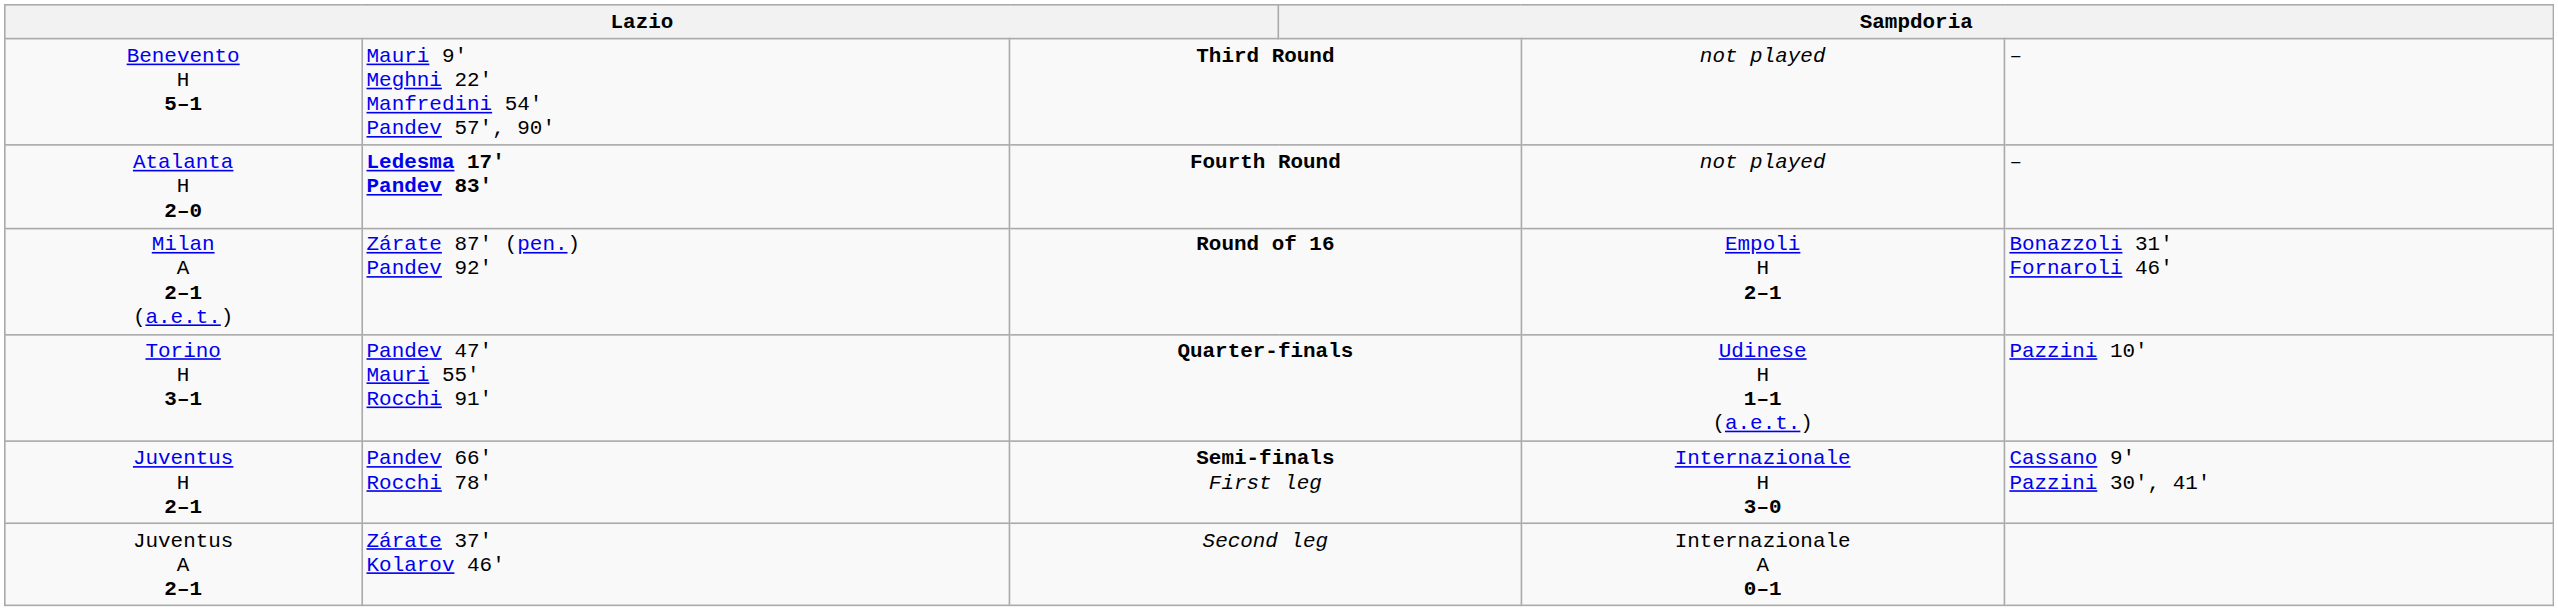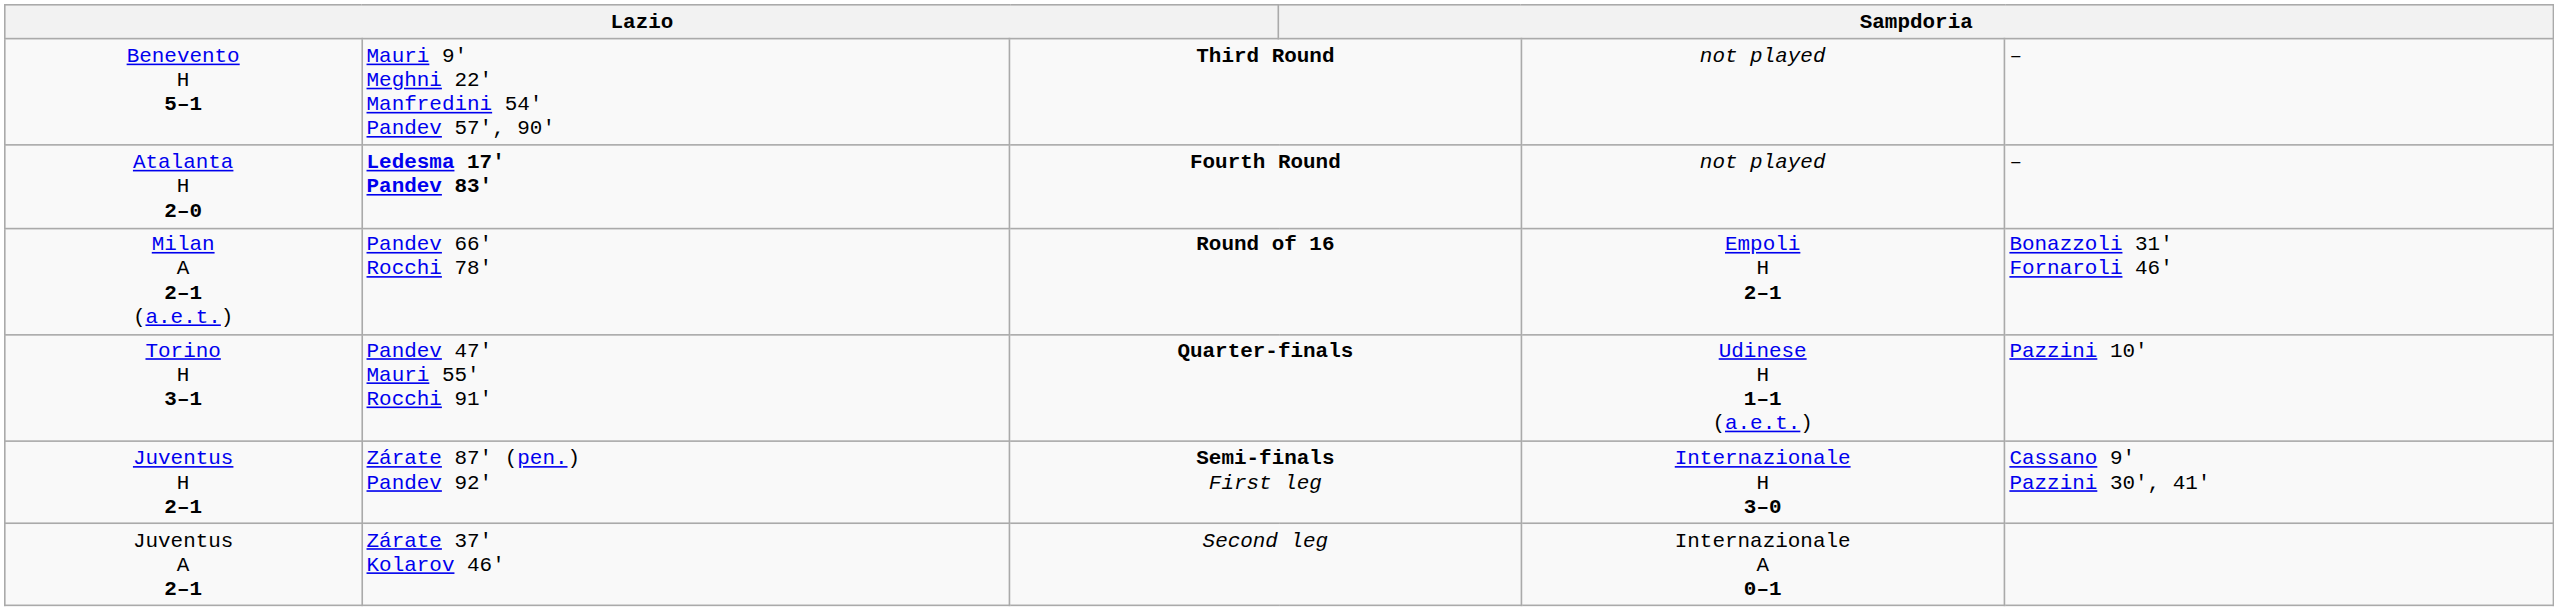(473, 257) Zárate 87' (pen.) Pandev 92' -> (429, 257) Pandev 66' Rocchi 78'
(429, 470) Pandev 66' Rocchi 78' -> (473, 470) Zárate 87' (pen.) Pandev 92'
